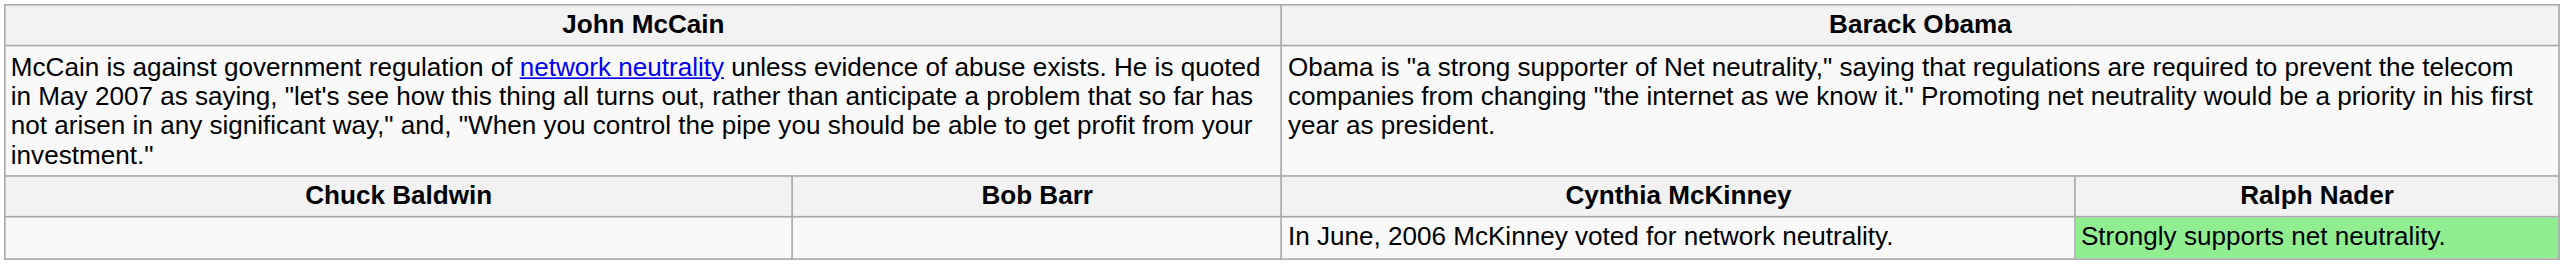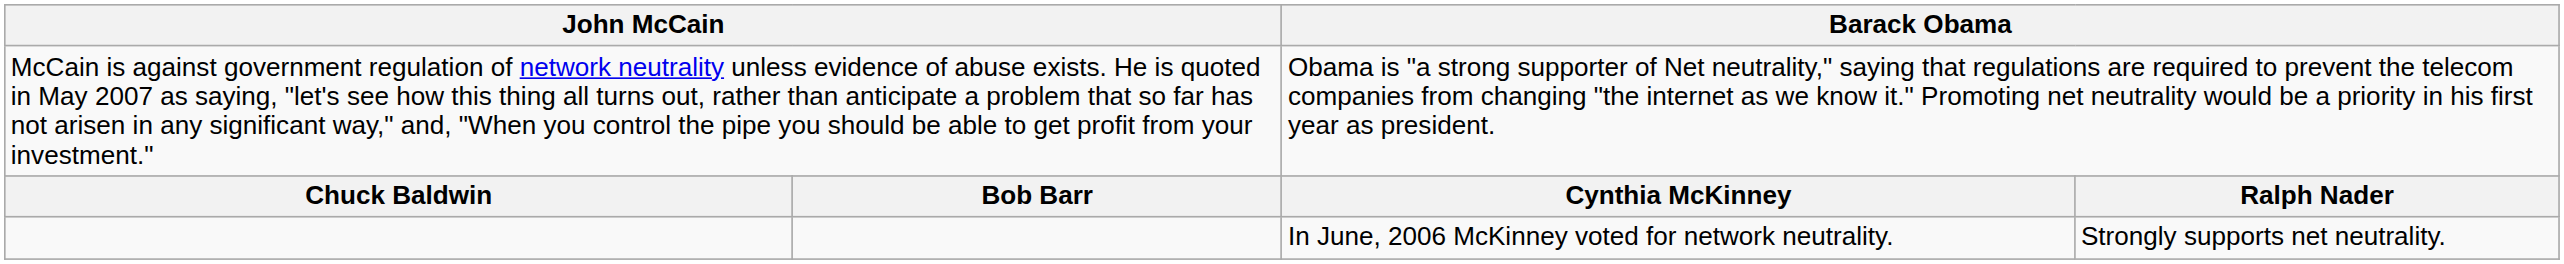(2263, 237) lightgreen background -> (2263, 237) no background
